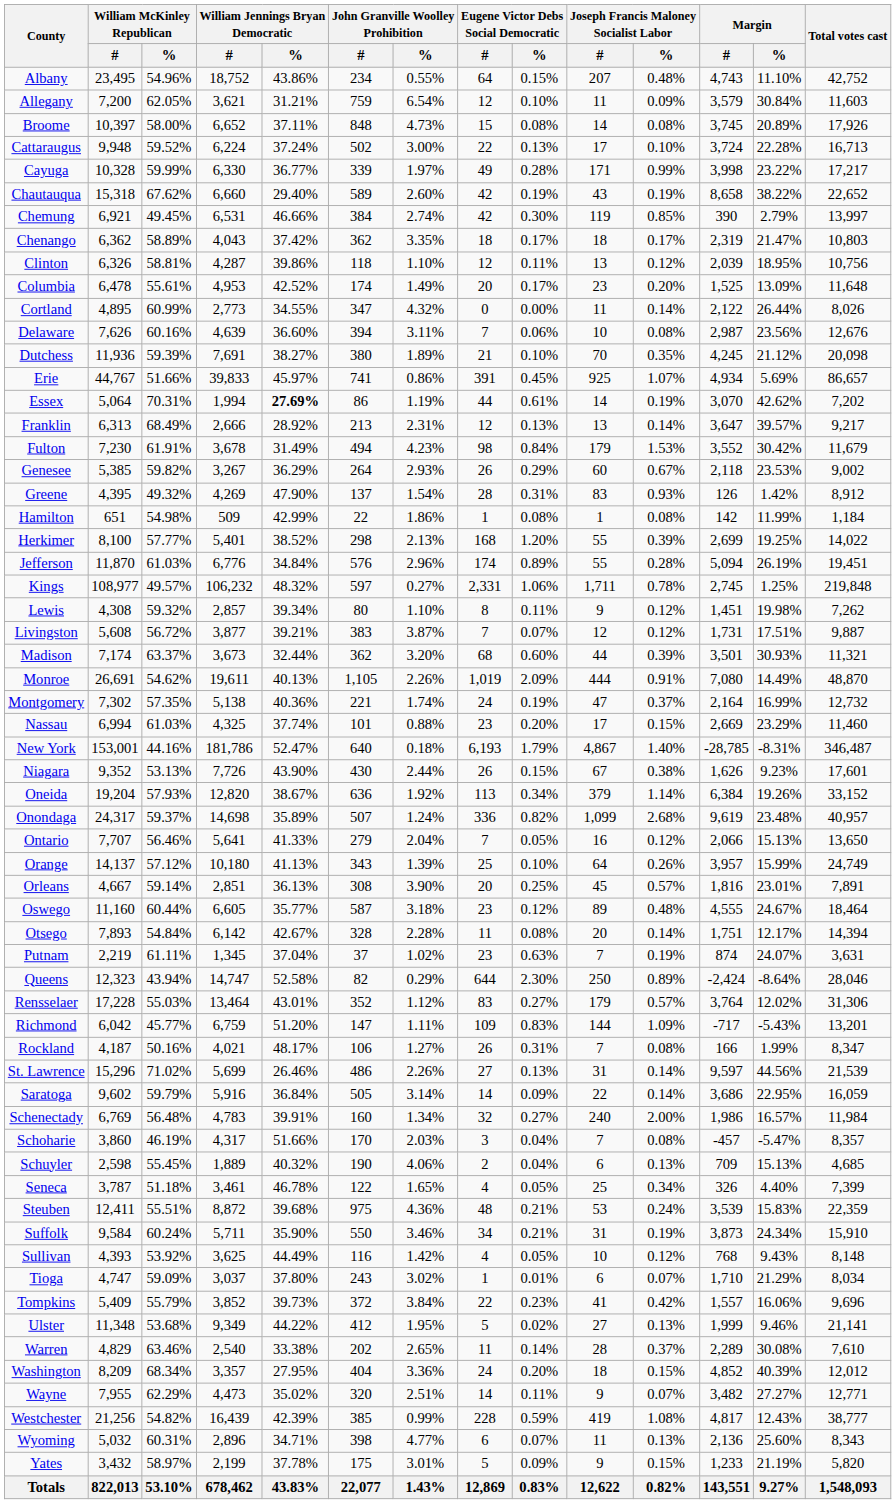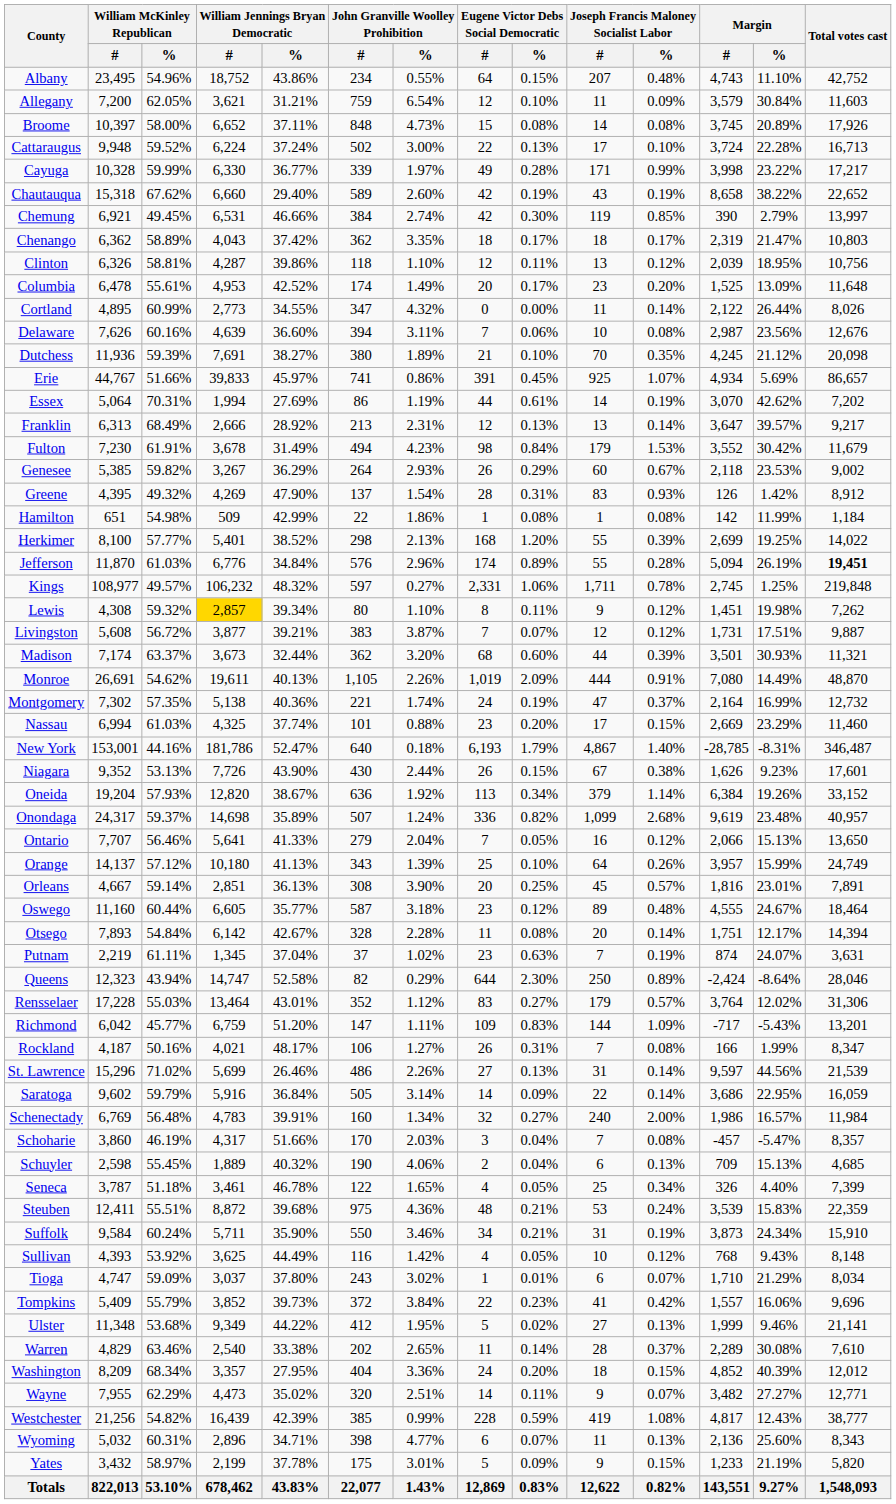(295, 401) bold -> (295, 401) normal
(848, 563) normal -> (848, 563) bold
(229, 609) no background -> (229, 609) gold background
